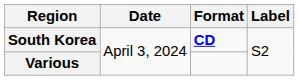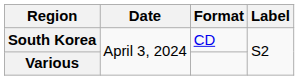(204, 39) bold -> (204, 39) normal
